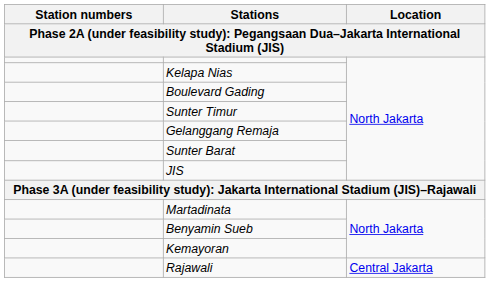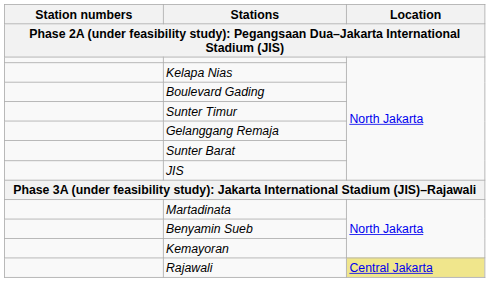(391, 268) no background -> (391, 268) khaki background
